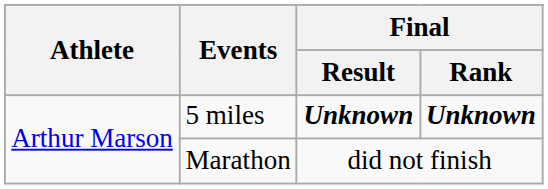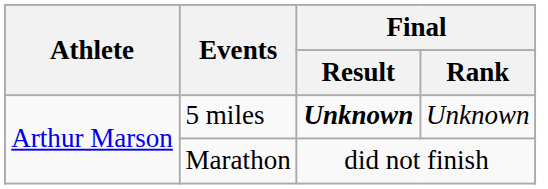(481, 116) bold -> (478, 116) normal
